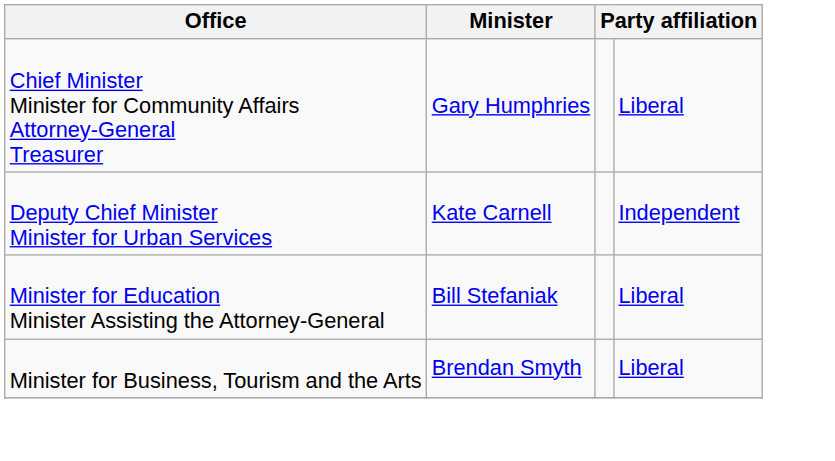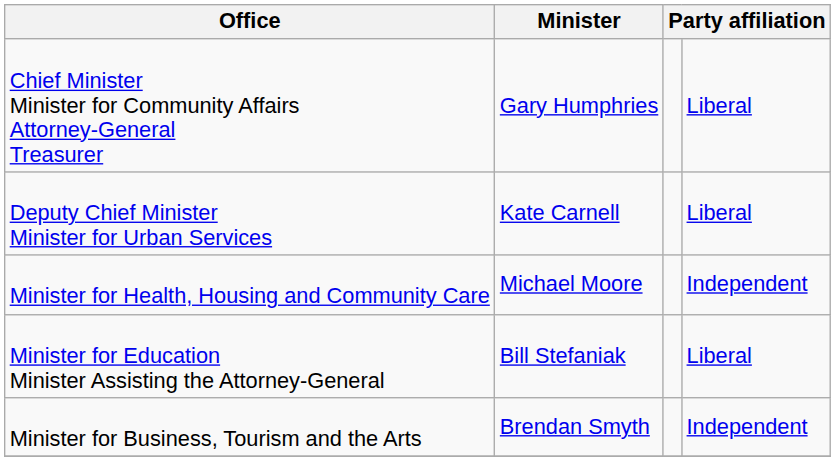(679, 213) Independent -> (719, 213) Liberal
+ row: (250, 296)
(651, 367) Liberal -> (747, 426) Independent
